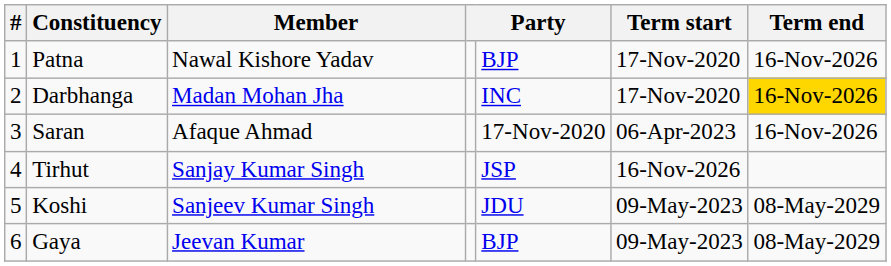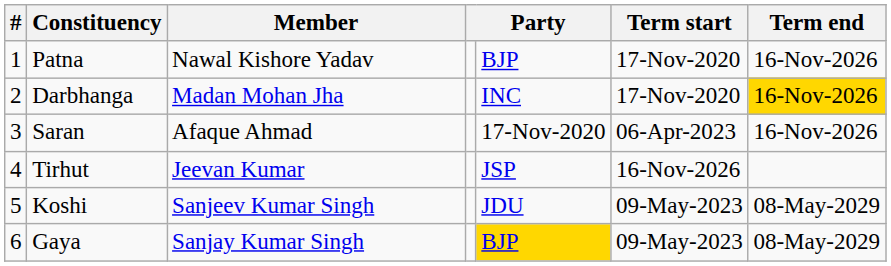(268, 168) Sanjay Kumar Singh -> (238, 168) Jeevan Kumar
(238, 242) Jeevan Kumar -> (268, 242) Sanjay Kumar Singh
(500, 242) no background -> (500, 242) gold background
